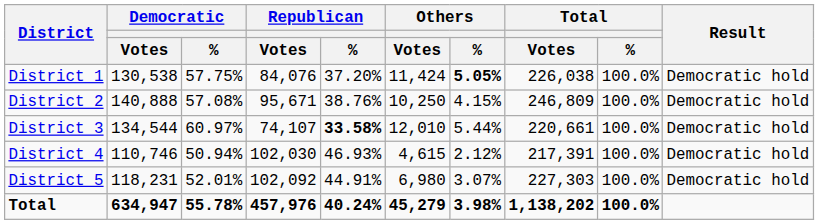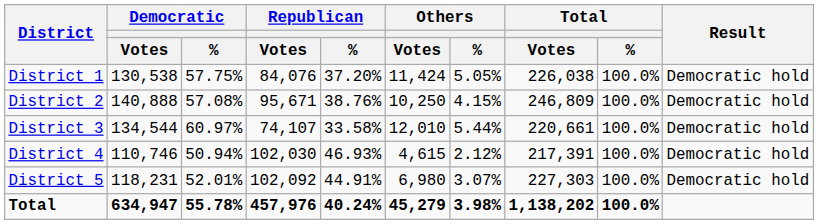(477, 77) bold -> (477, 77) normal
(353, 128) bold -> (353, 128) normal
